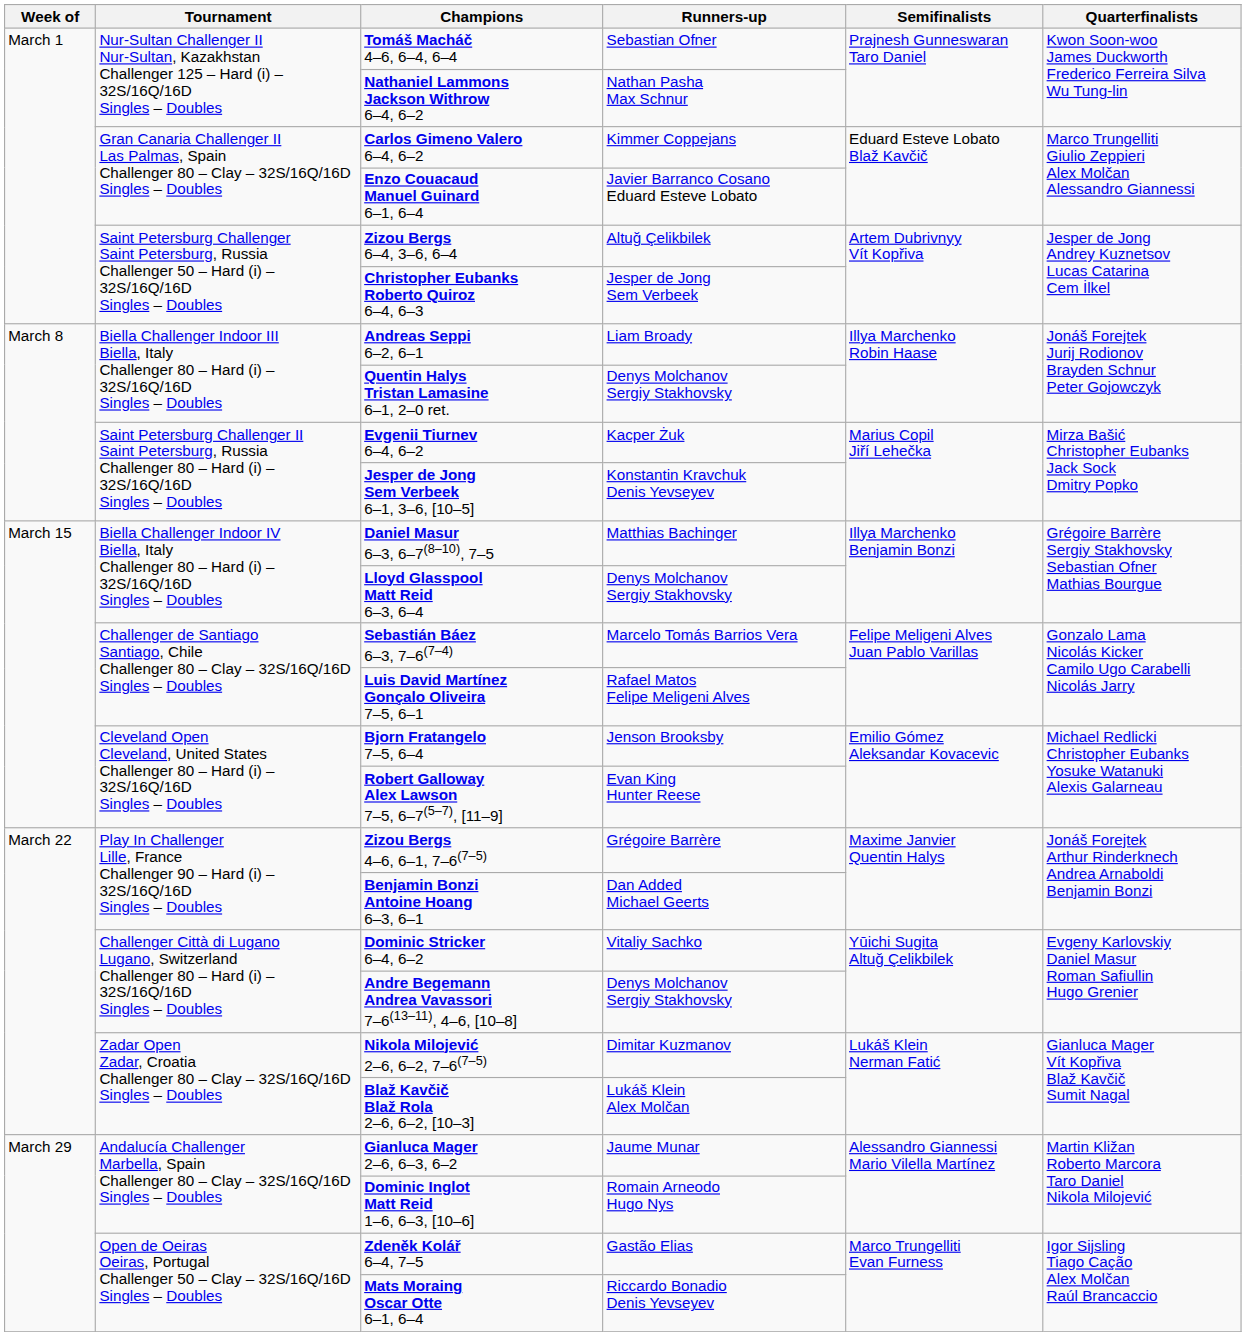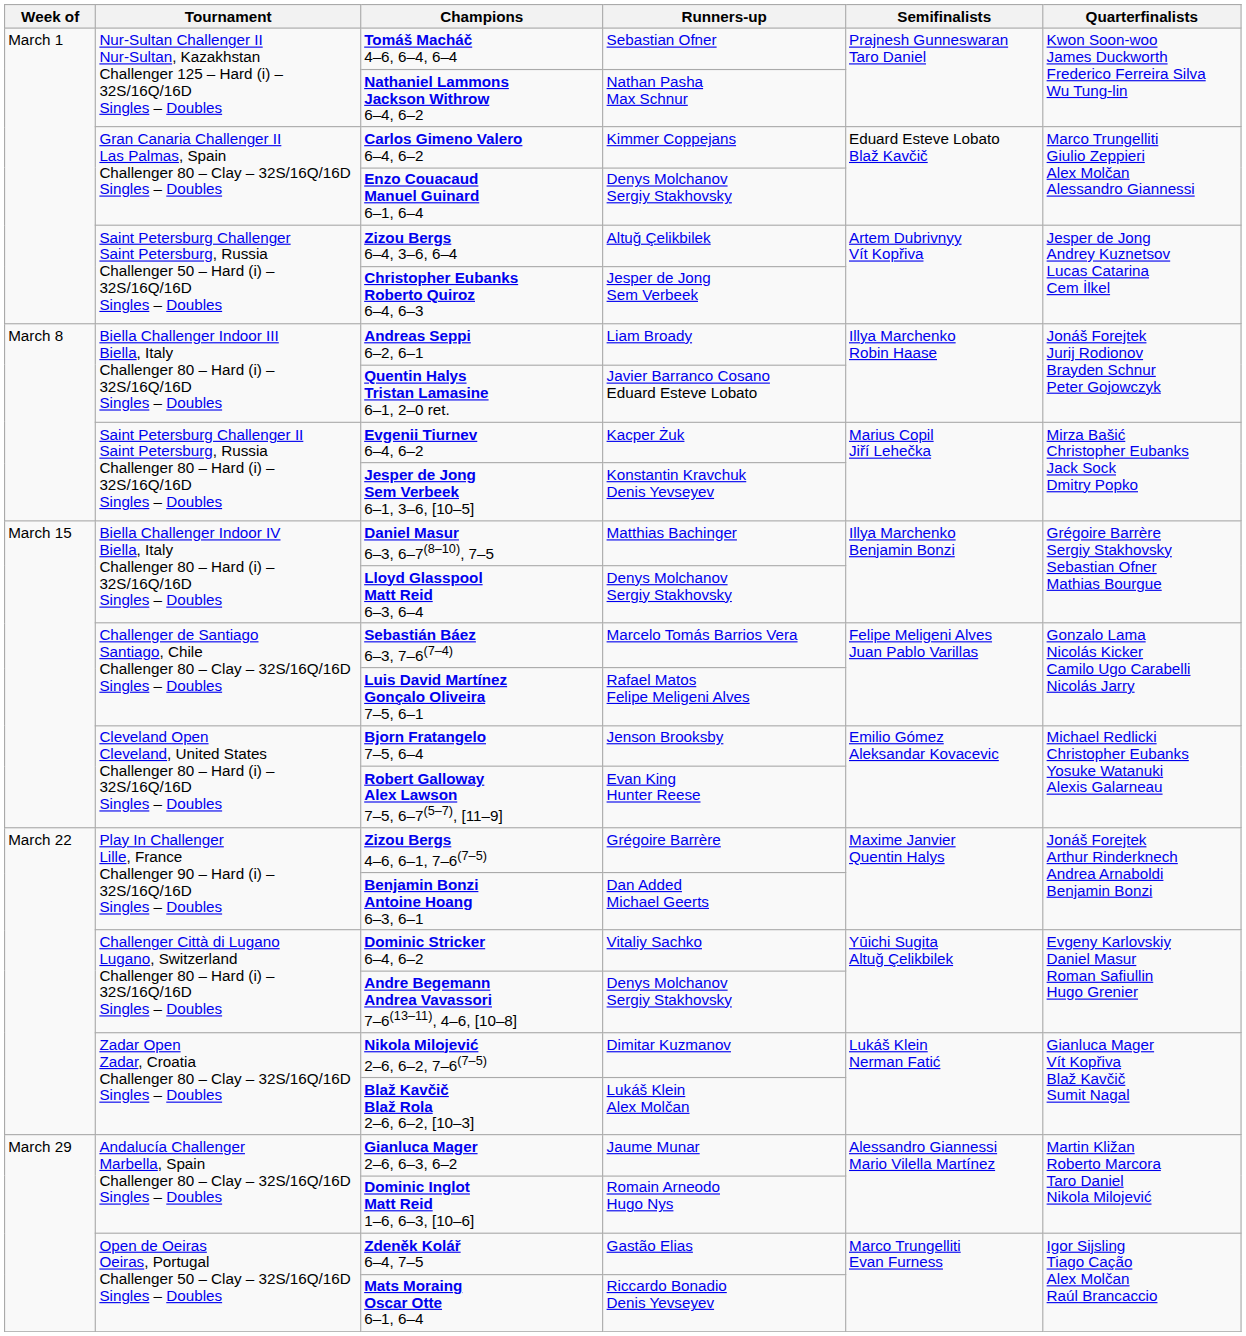(688, 188) Javier Barranco Cosano Eduard Esteve Lobato -> (669, 188) Denys Molchanov Sergiy Stakhovsky
(669, 385) Denys Molchanov Sergiy Stakhovsky -> (688, 385) Javier Barranco Cosano Eduard Esteve Lobato
